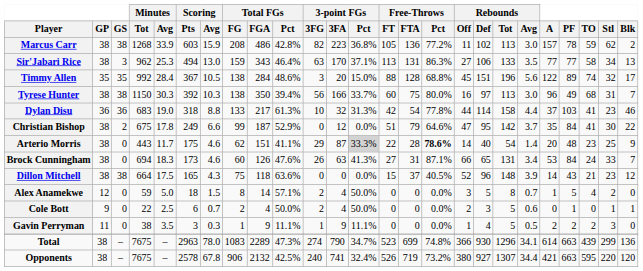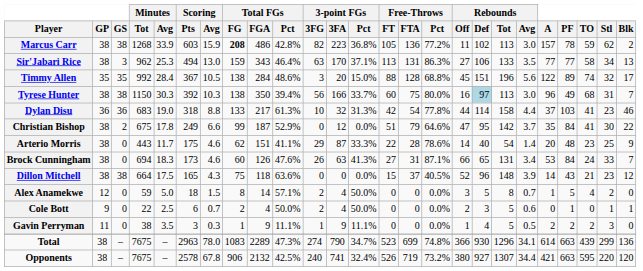(237, 45) normal -> (237, 45) bold
(486, 95) no background -> (484, 95) lightblue background
(364, 144) lightgrey background -> (364, 144) no background
(438, 144) bold -> (437, 144) normal
